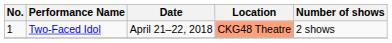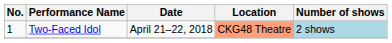(315, 29) no background -> (315, 29) lightblue background
